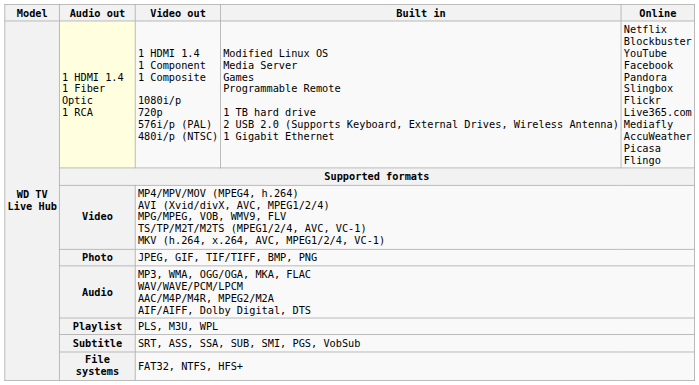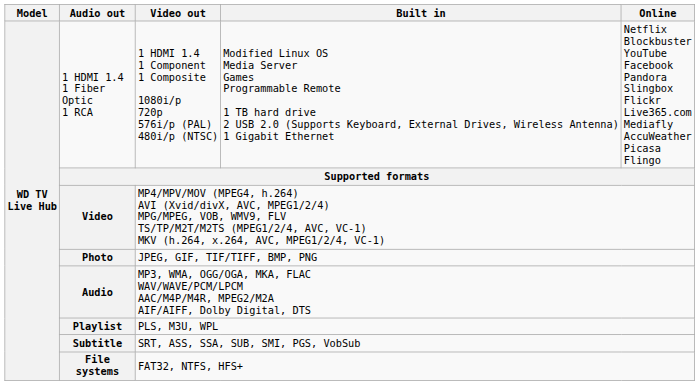(93, 95) lightyellow background -> (93, 95) no background
